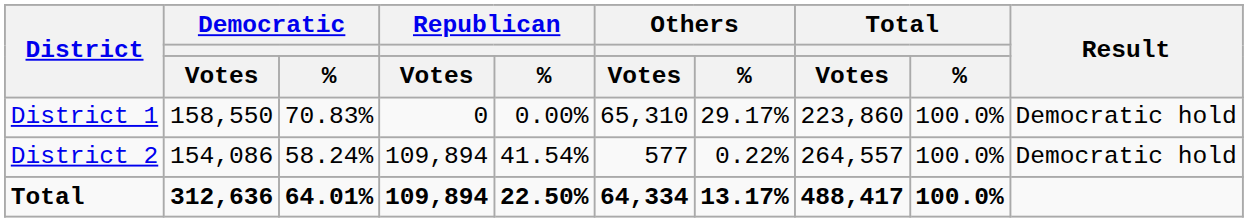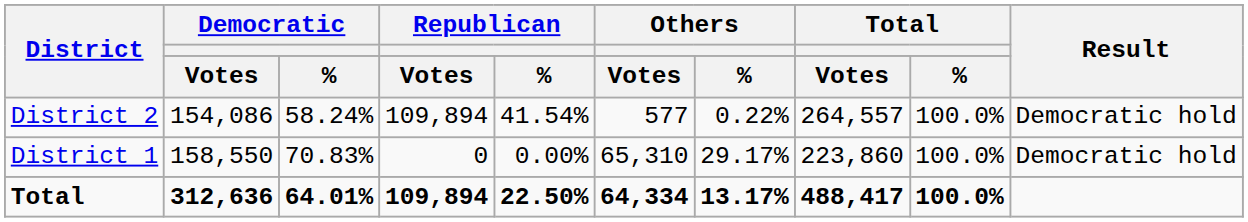rows swapped: (85, 117) <-> (85, 157)
